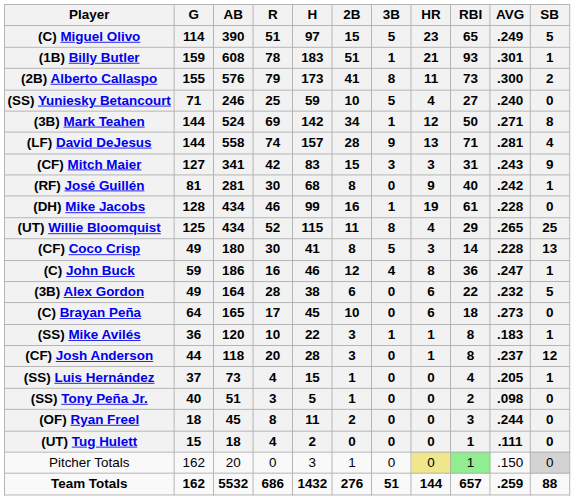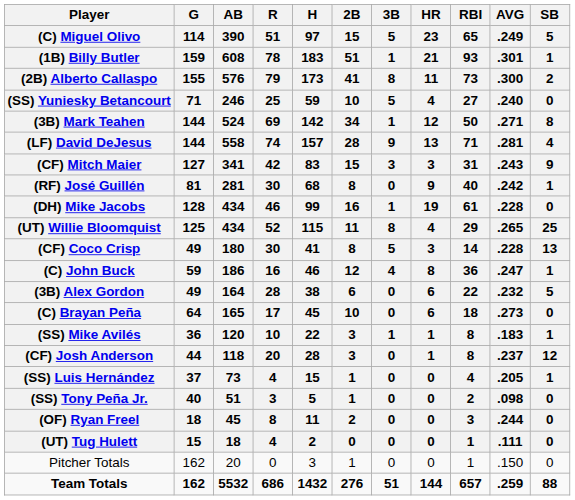(431, 462) khaki background -> (431, 462) no background
(471, 462) lightgreen background -> (471, 462) no background
(550, 462) lightgrey background -> (550, 462) no background
